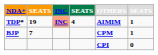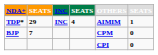(33, 21) 19 -> (33, 21) 29
(61, 21) lightsalmon background -> (61, 21) no background
(132, 33) 1 -> (132, 33) 0
